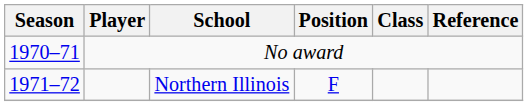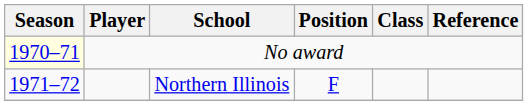(45, 52) no background -> (45, 52) lightyellow background
